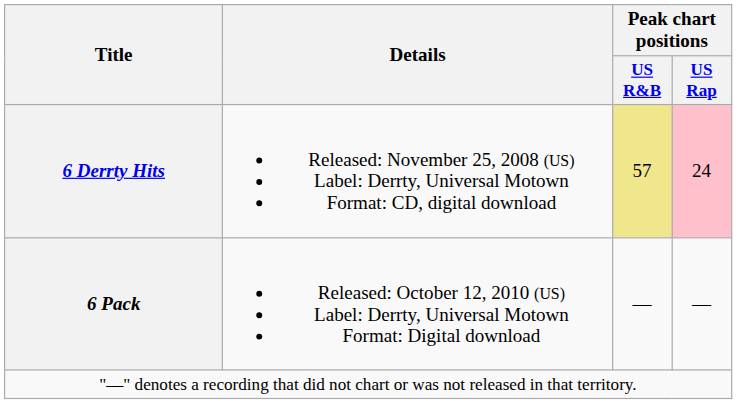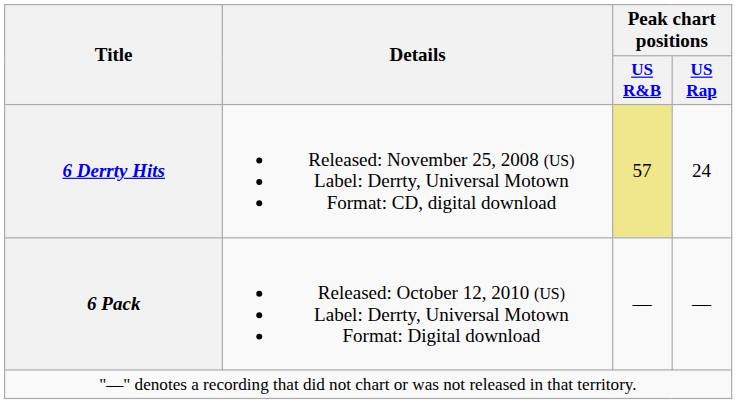(702, 170) pink background -> (702, 170) no background
